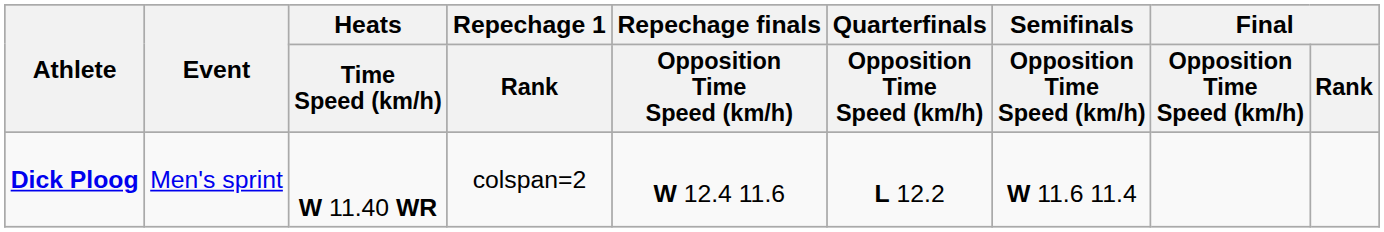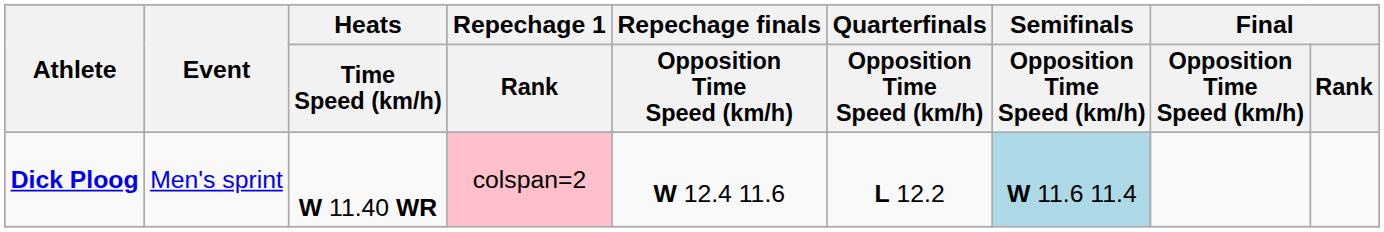(529, 180) no background -> (529, 180) pink background
(1072, 194) no background -> (1072, 194) lightblue background
